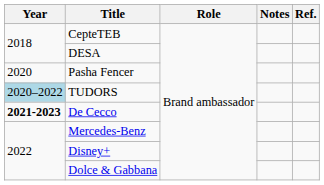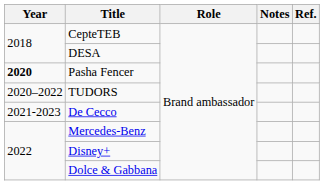(20, 72) normal -> (20, 72) bold
(35, 92) lightblue background -> (35, 92) no background
(34, 111) bold -> (34, 111) normal
